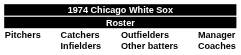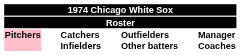(23, 35) no background -> (23, 35) pink background
